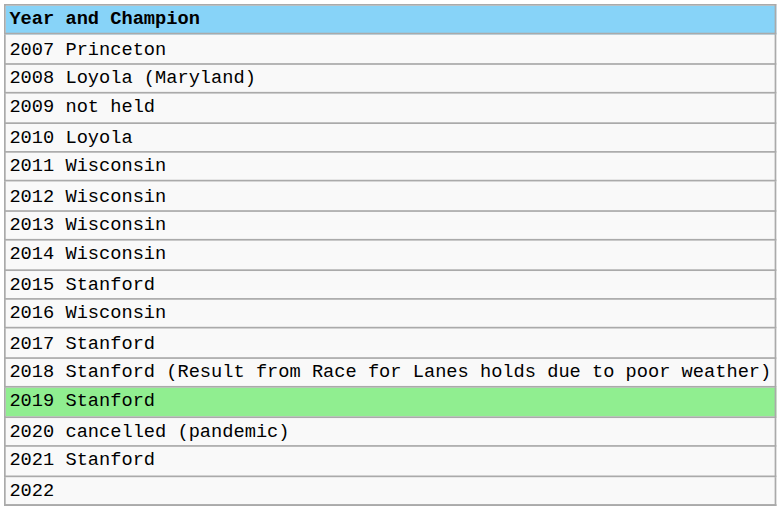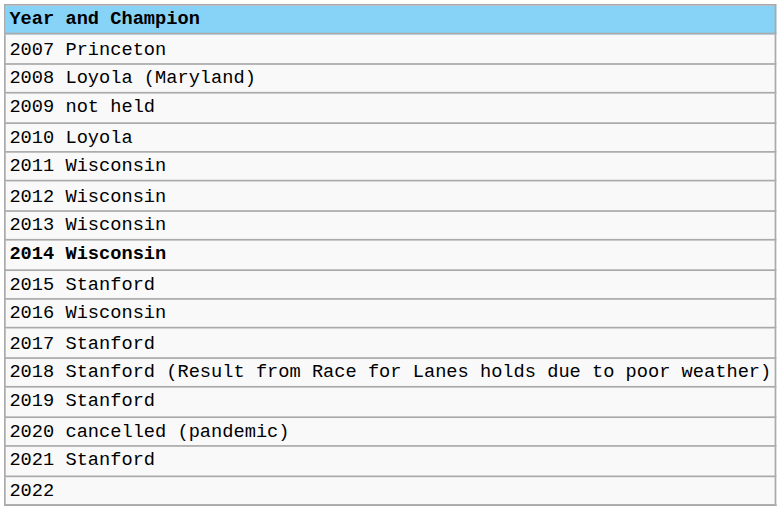(88, 255) normal -> (88, 255) bold
(82, 402) lightgreen background -> (82, 402) no background
